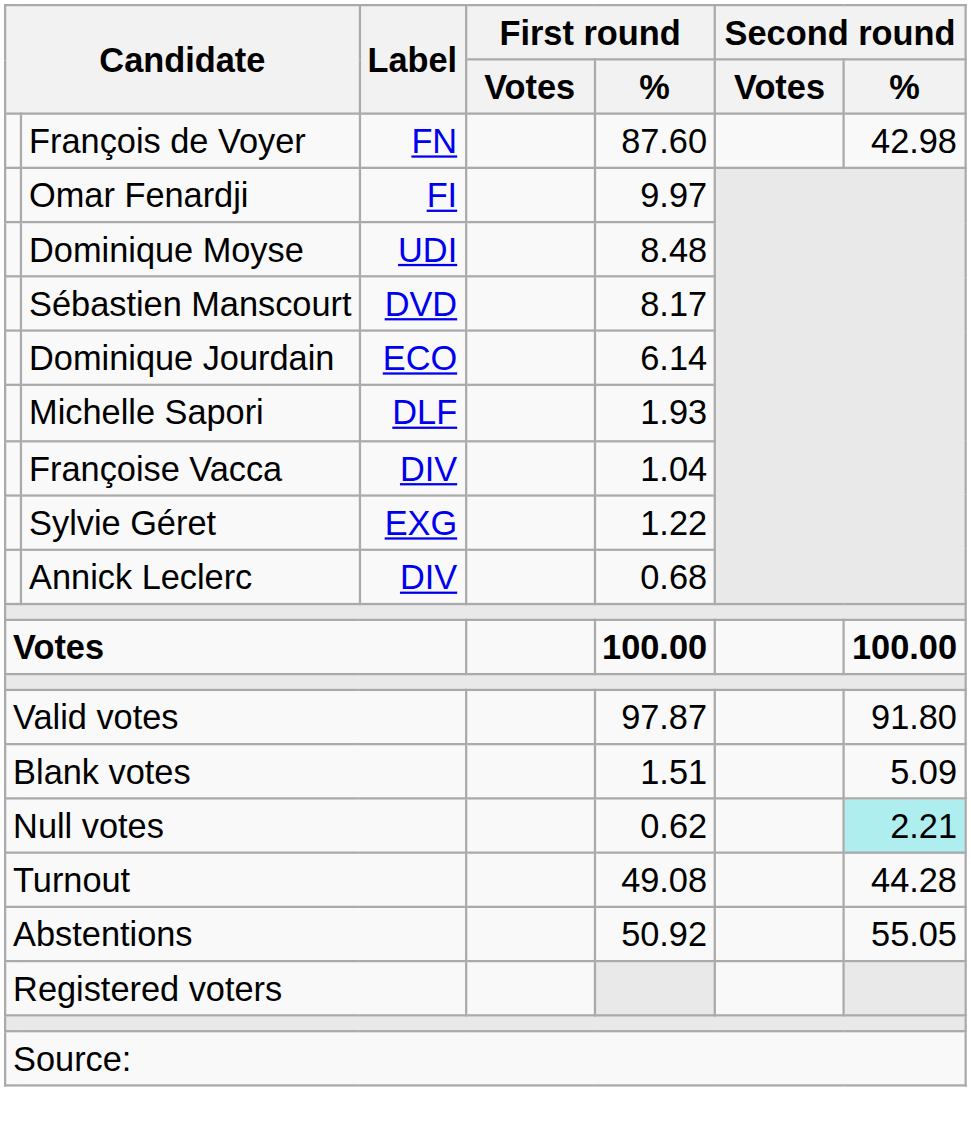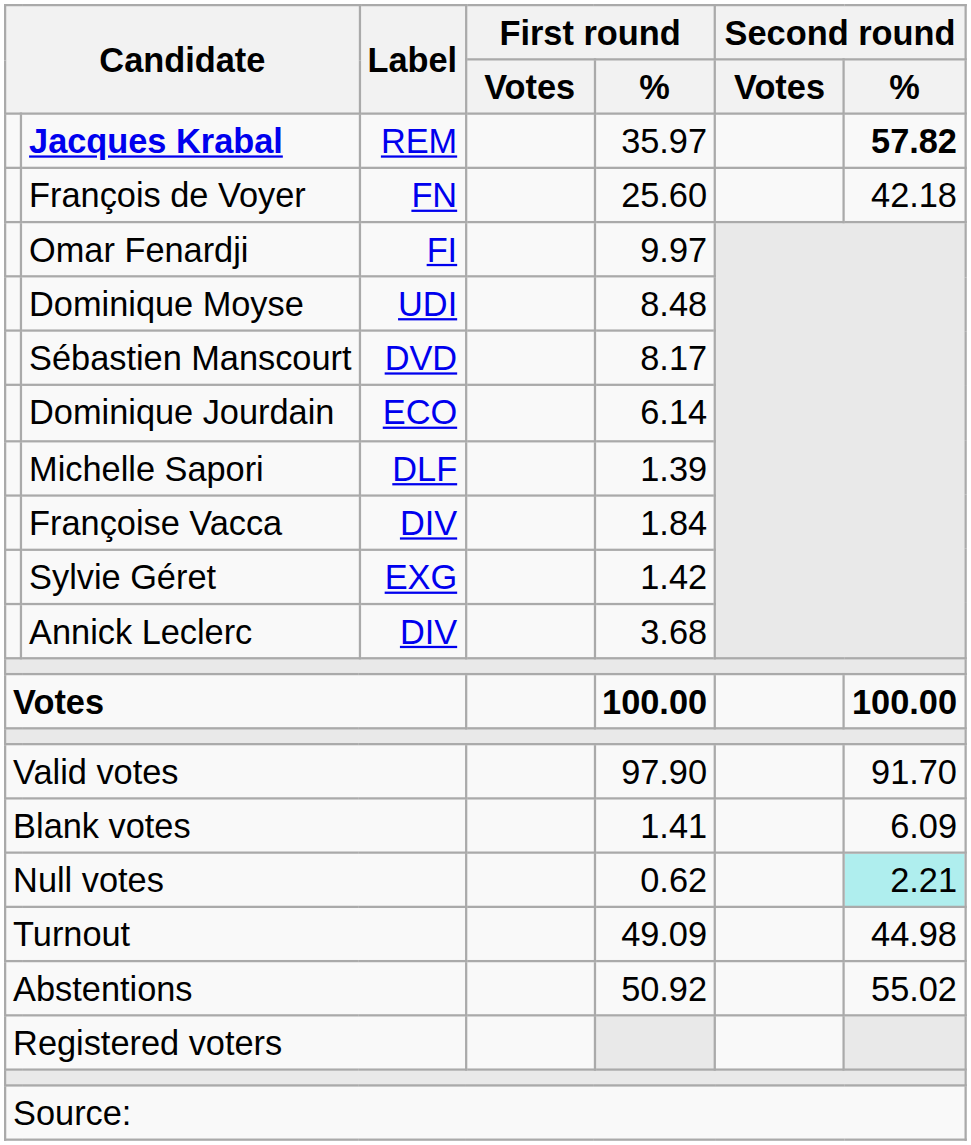+ row: (156, 141)
(664, 141) 87.60 -> (664, 196) 25.60
(914, 141) 42.98 -> (914, 196) 42.18
(674, 413) 1.93 -> (674, 468) 1.39
(674, 468) 1.04 -> (674, 522) 1.84
(674, 522) 1.22 -> (674, 576) 1.42
(674, 576) 0.68 -> (674, 631) 3.68
(664, 717) 97.87 -> (664, 771) 97.90
(914, 717) 91.80 -> (914, 771) 91.70
(674, 771) 1.51 -> (674, 826) 1.41
(924, 771) 5.09 -> (924, 826) 6.09
(664, 880) 49.08 -> (664, 935) 49.09
(914, 880) 44.28 -> (914, 935) 44.98
(914, 935) 55.05 -> (914, 989) 55.02
